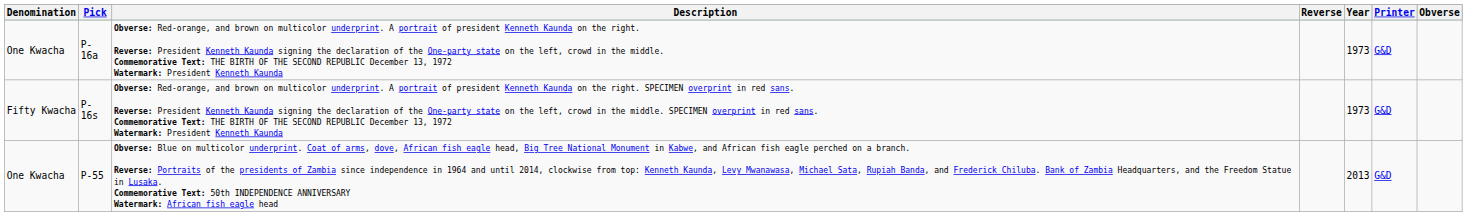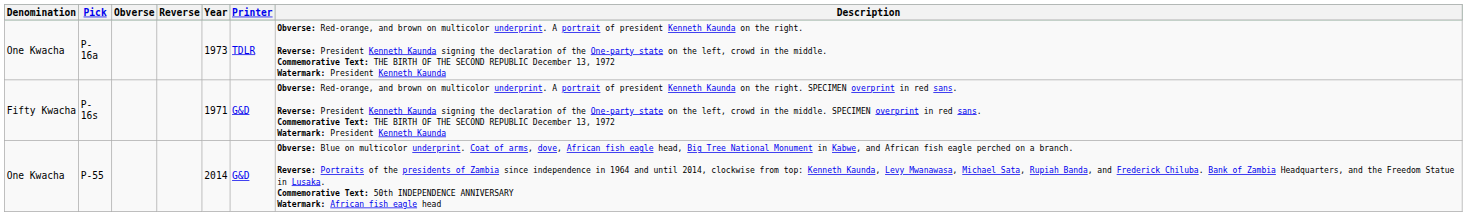columns swapped: (1440, 12) <-> (705, 12)
(1383, 50) G&D -> (244, 50) TDLR
(1358, 110) 1973 -> (216, 110) 1971
(1358, 176) 2013 -> (216, 176) 2014
